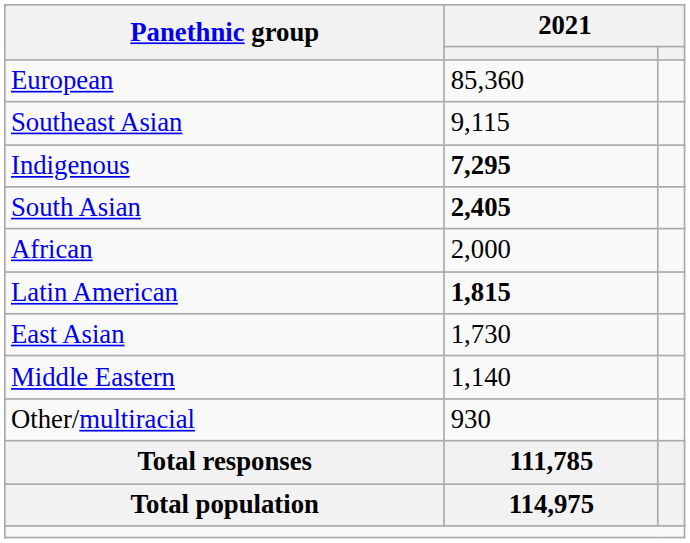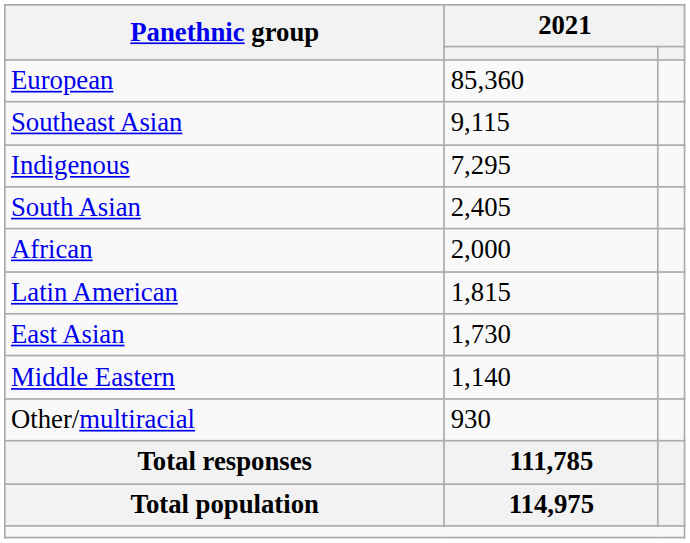(481, 165) bold -> (481, 165) normal
(481, 207) bold -> (481, 207) normal
(481, 292) bold -> (481, 292) normal
